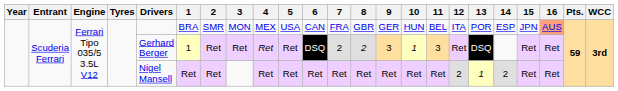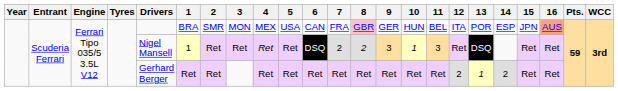(364, 27) no background -> (364, 27) pink background
(157, 48) Gerhard Berger -> (156, 48) Nigel Mansell
(156, 74) Nigel Mansell -> (157, 74) Gerhard Berger
